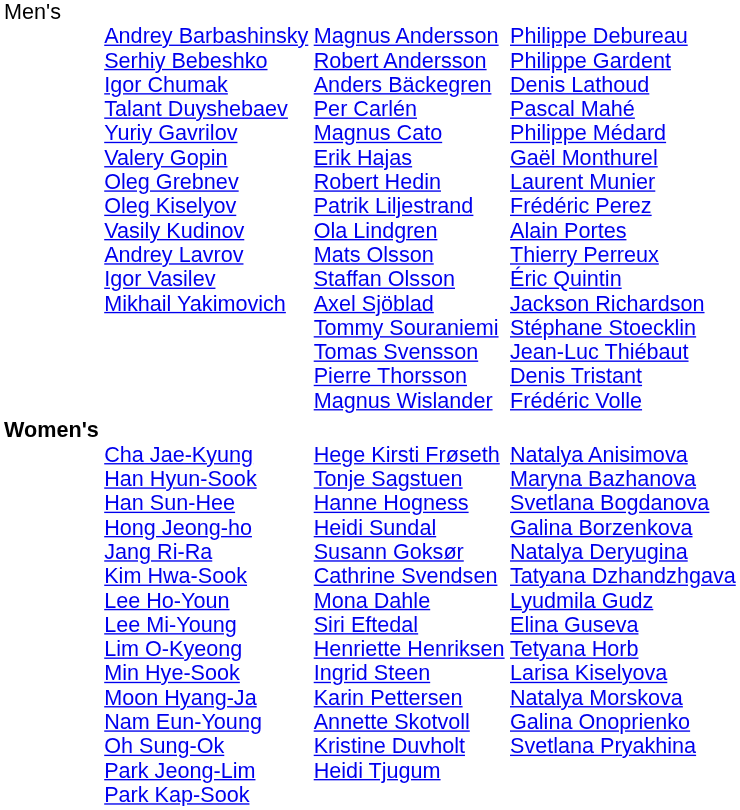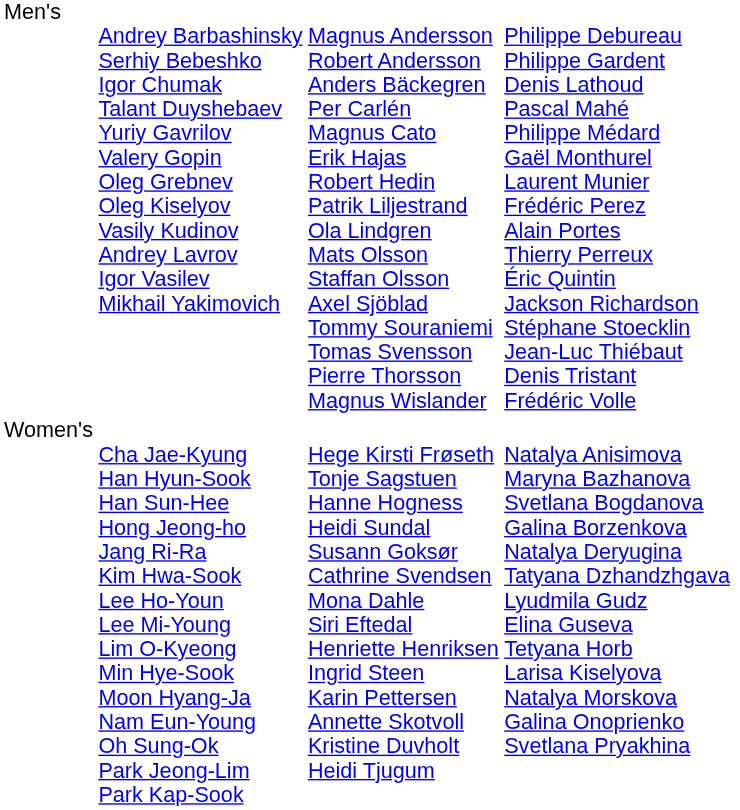(51, 430) bold -> (49, 430) normal
